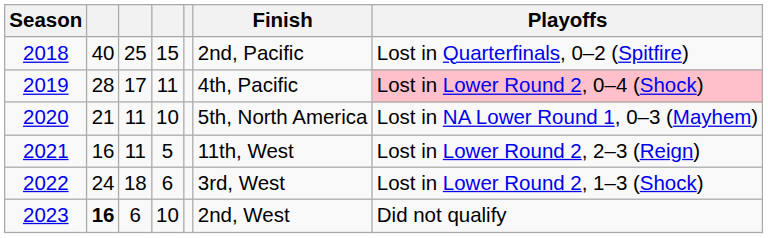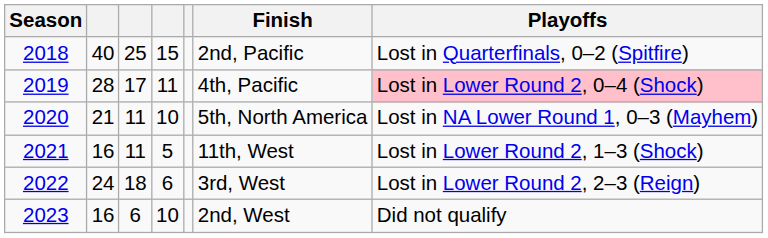(538, 150) Lost in Lower Round 2, 2–3 (Reign) -> (540, 150) Lost in Lower Round 2, 1–3 (Shock)
(540, 183) Lost in Lower Round 2, 1–3 (Shock) -> (538, 183) Lost in Lower Round 2, 2–3 (Reign)
(103, 215) bold -> (103, 215) normal
